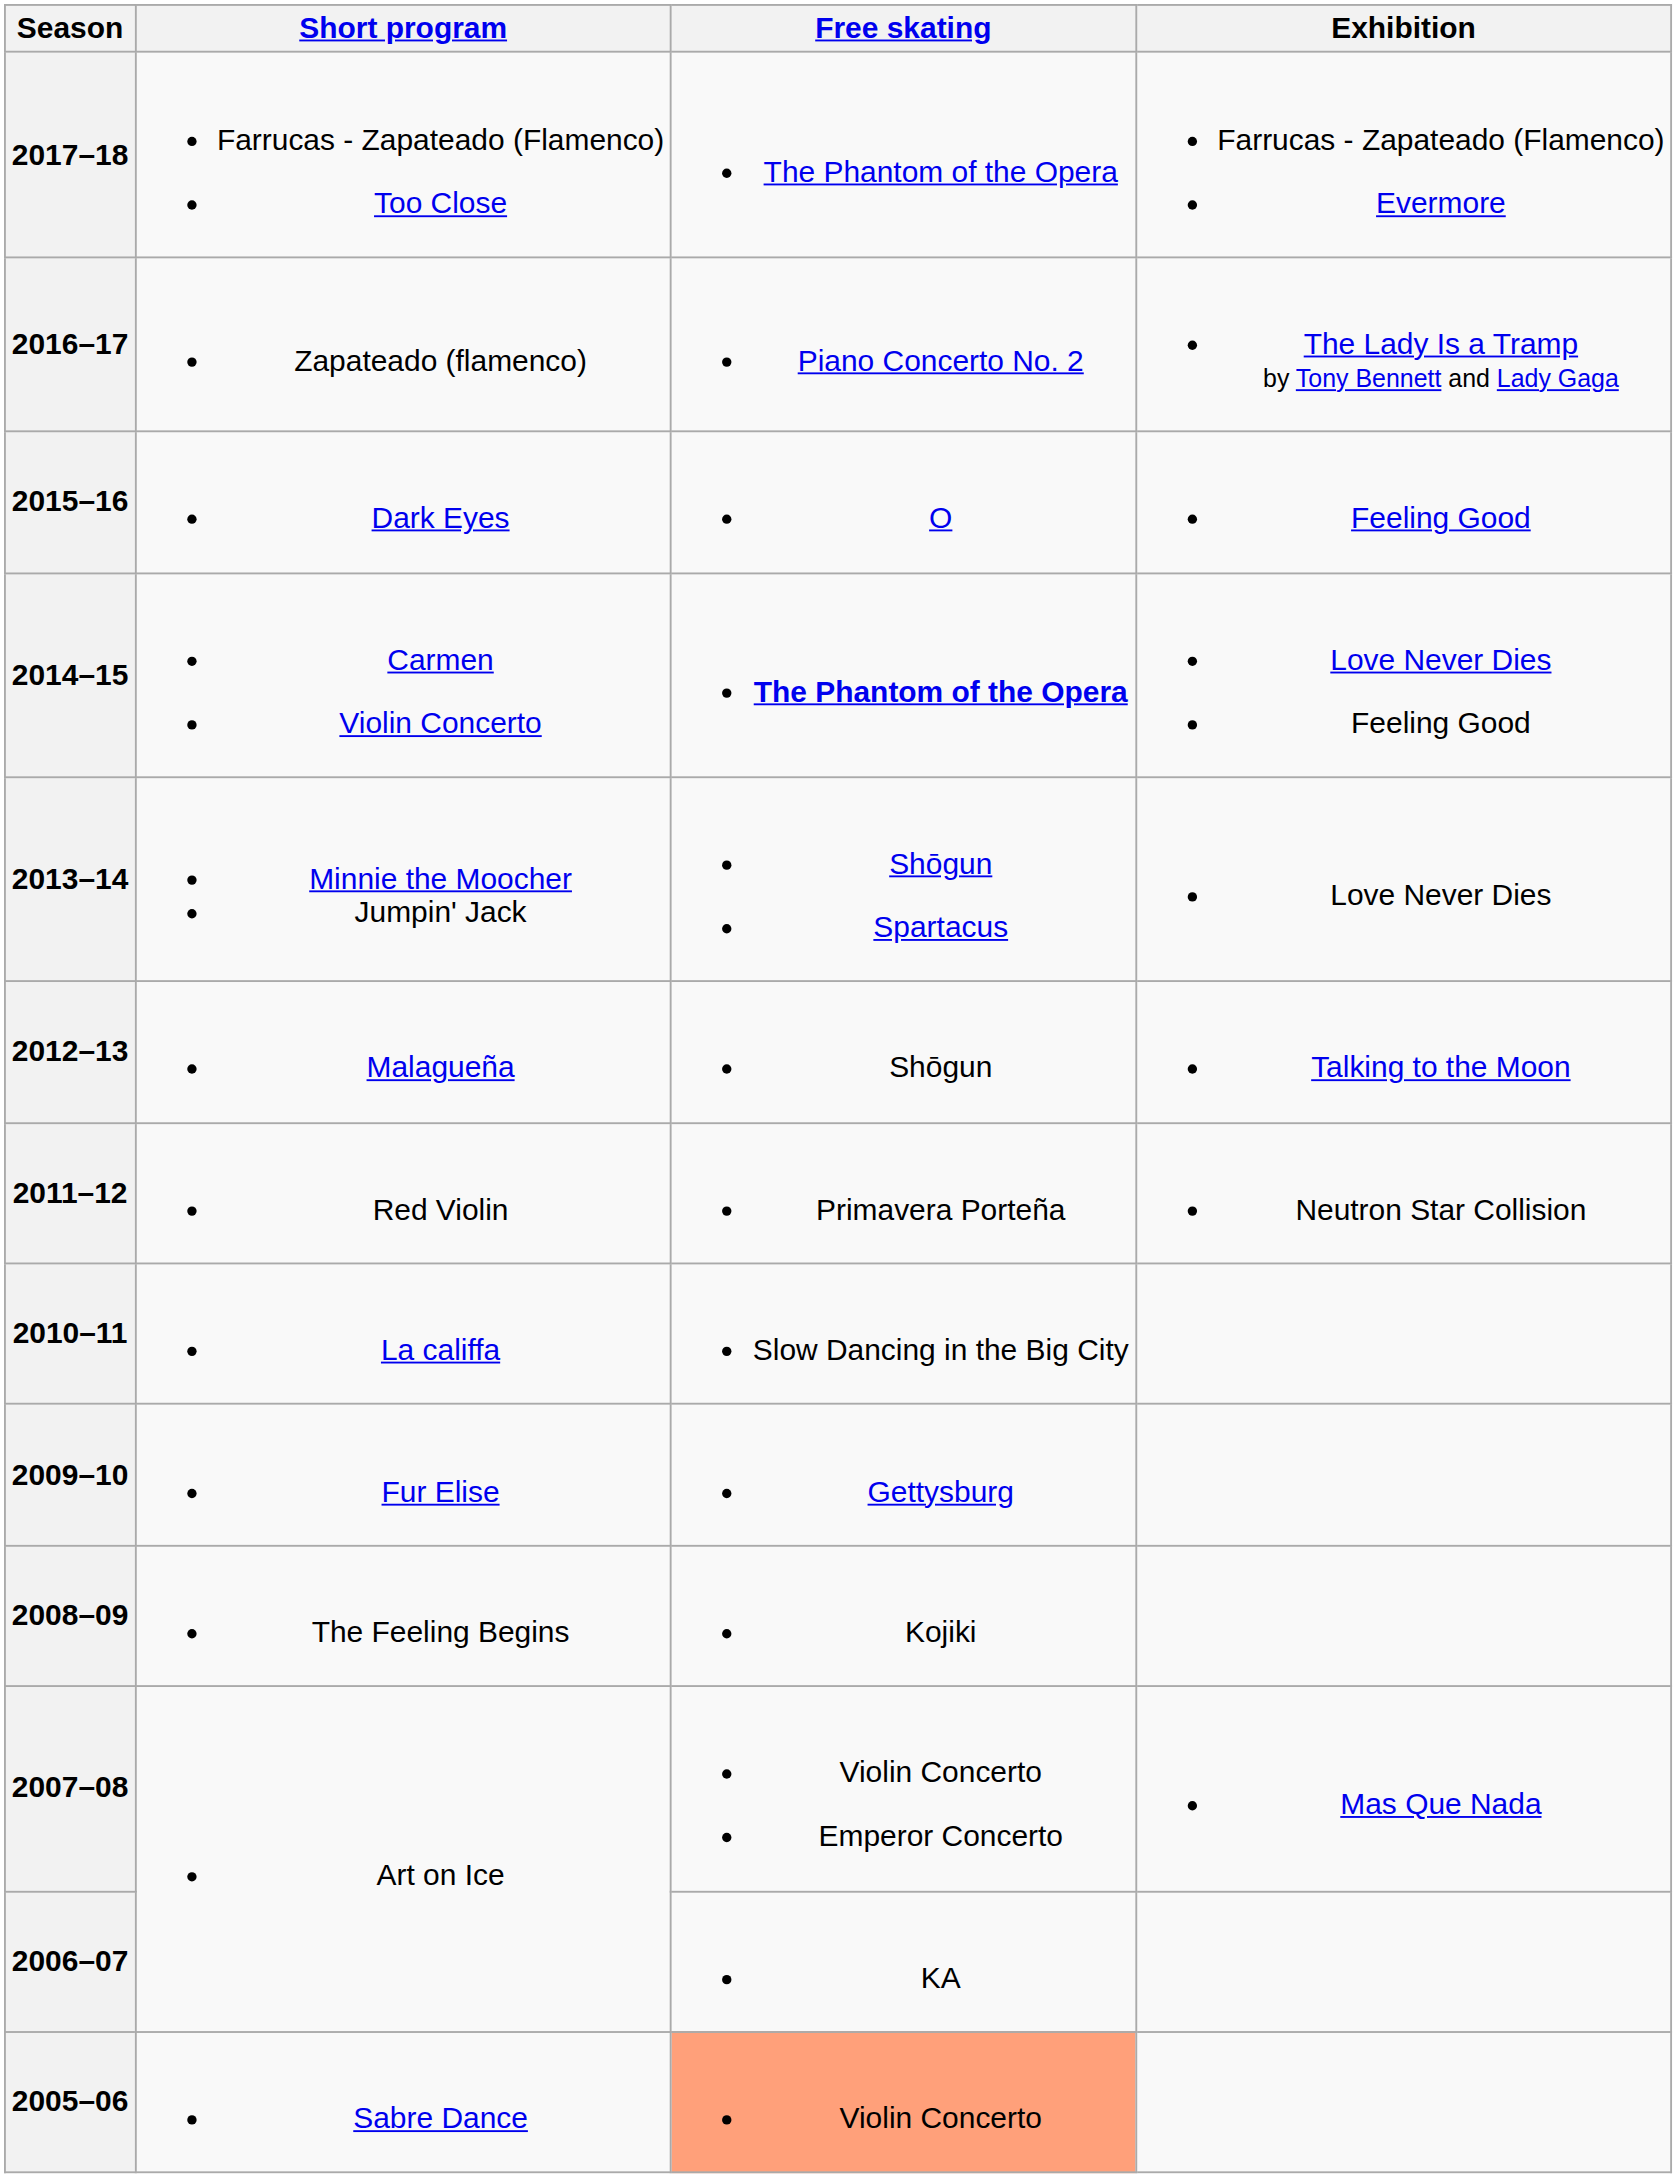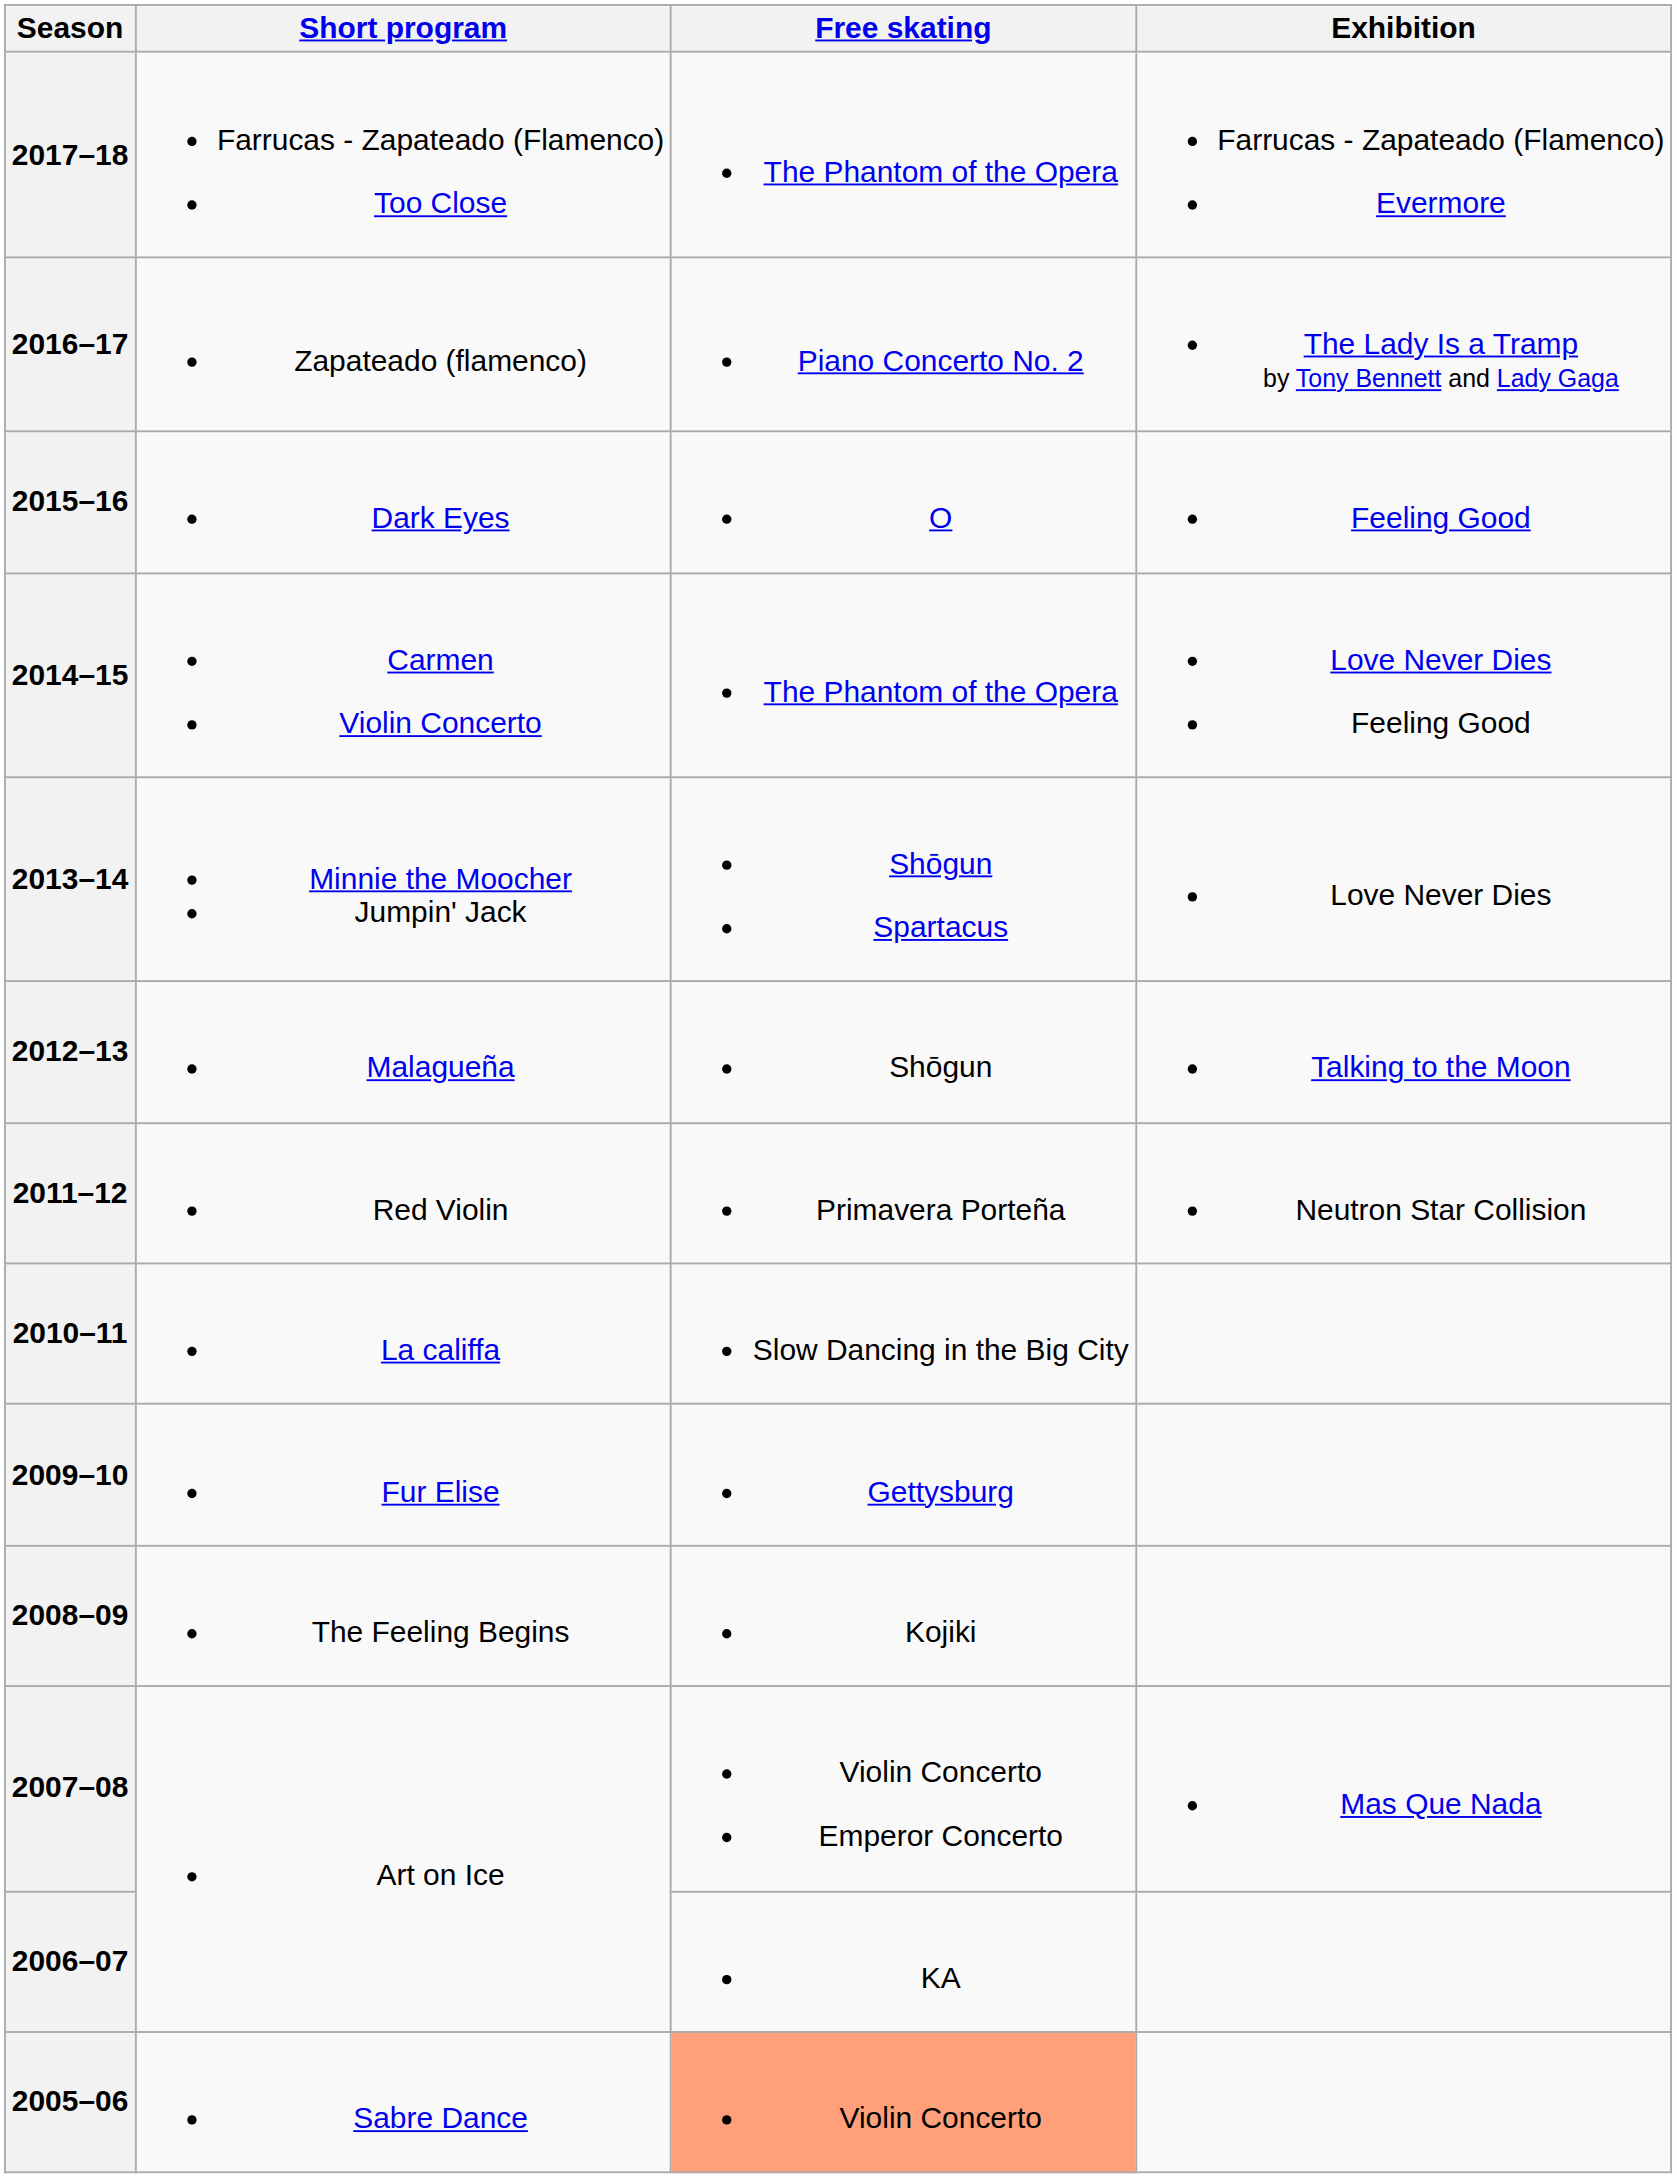(903, 692) bold -> (903, 692) normal
